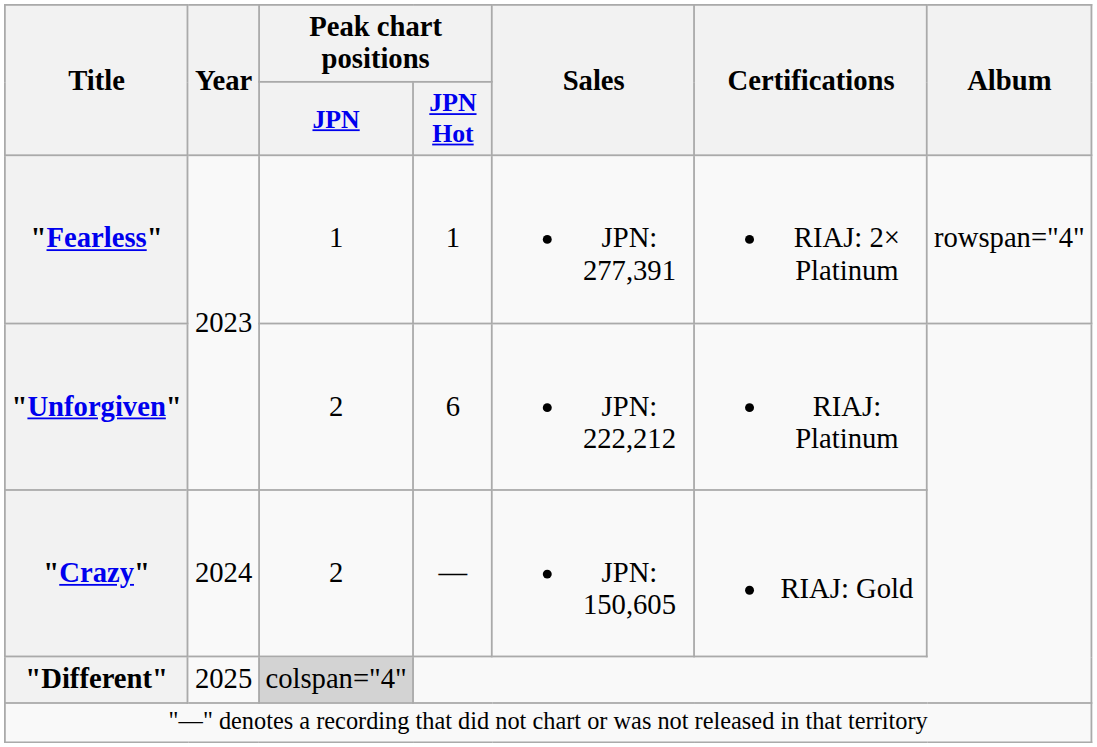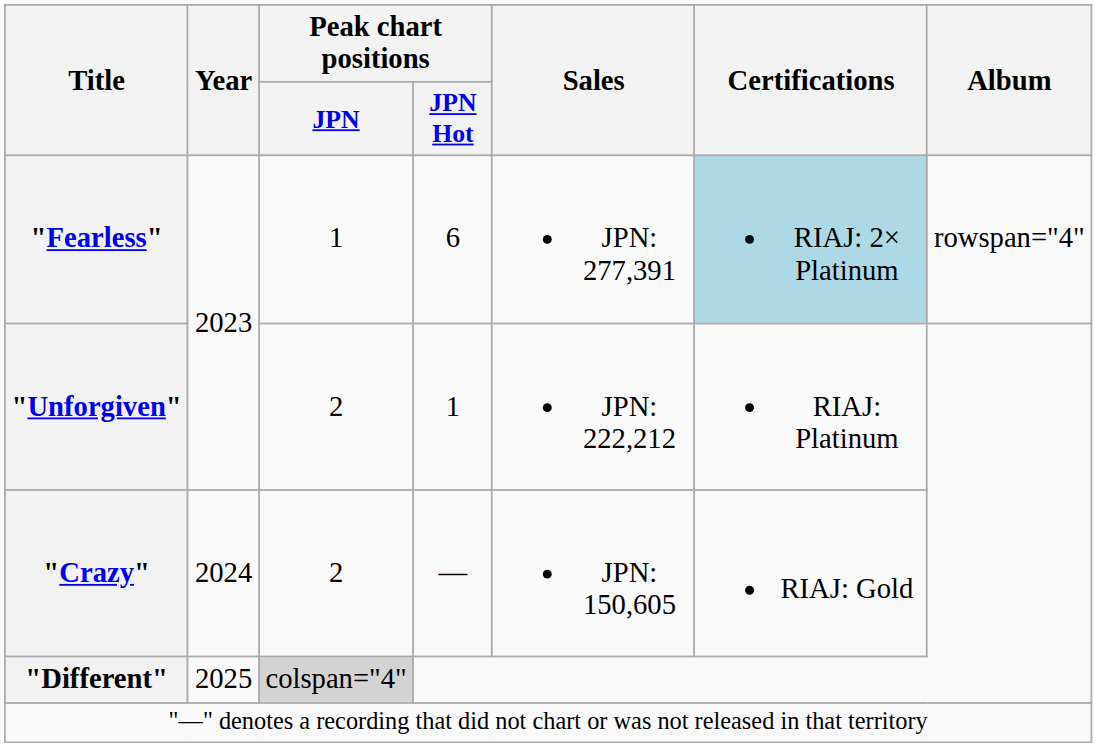(453, 238) 1 -> (453, 238) 6
(811, 255) no background -> (811, 255) lightblue background
(453, 405) 6 -> (453, 405) 1
